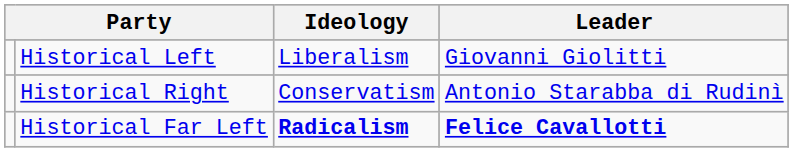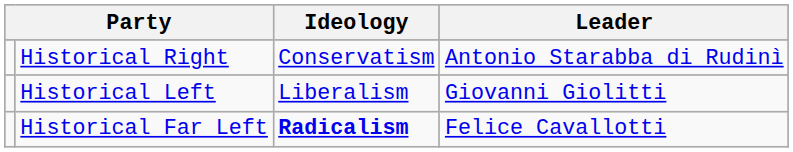rows swapped: (118, 58) <-> (125, 93)
(556, 129) bold -> (556, 129) normal
